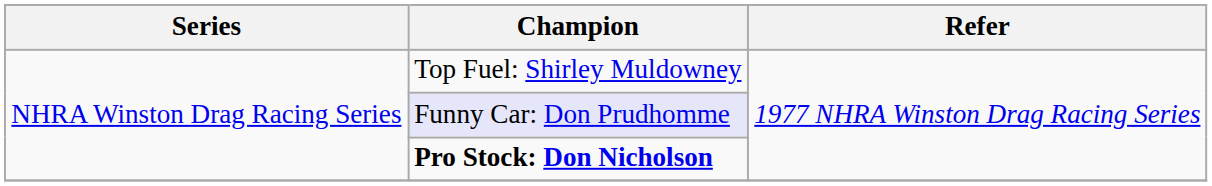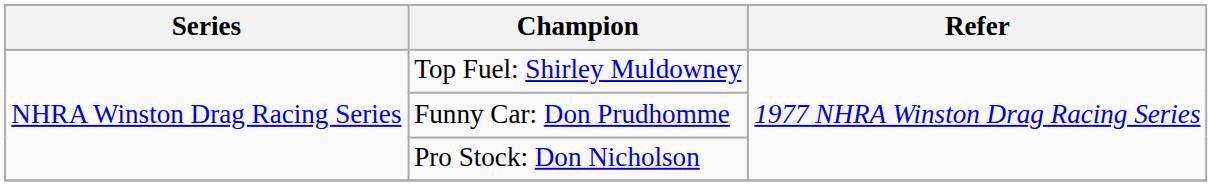(572, 114) lavender background -> (572, 114) no background
(564, 158) bold -> (557, 158) normal
